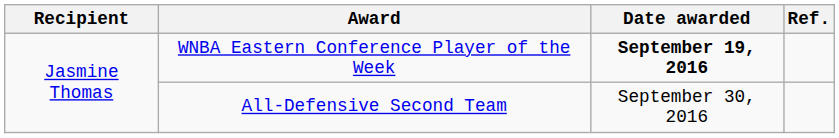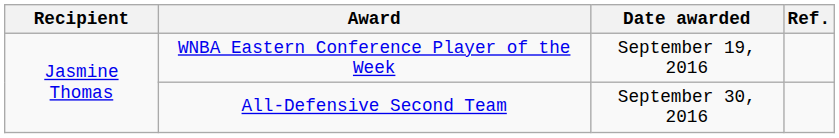(687, 58) bold -> (687, 58) normal
